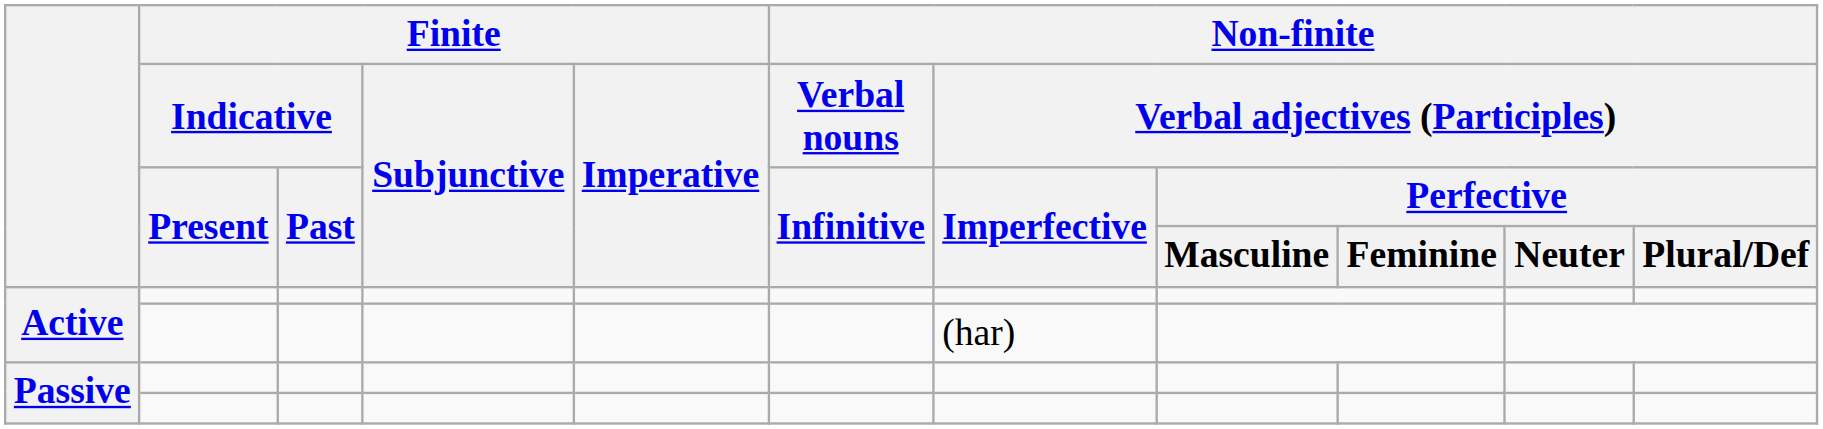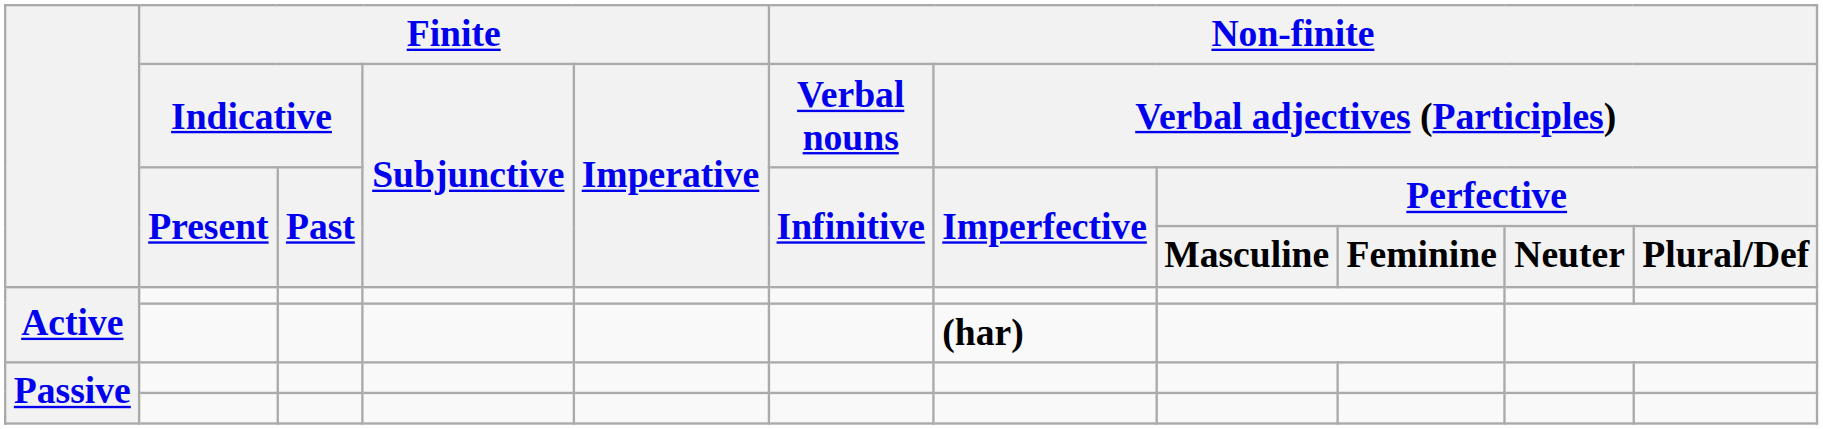(979, 332) normal -> (983, 332) bold
